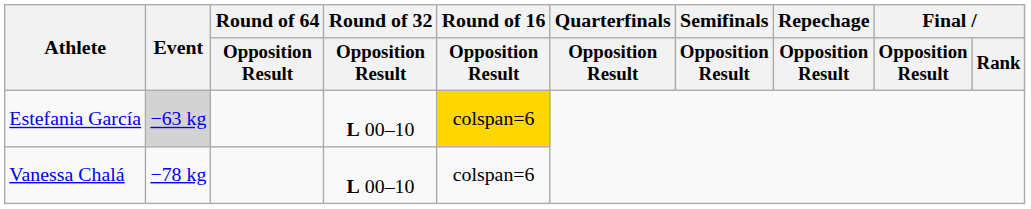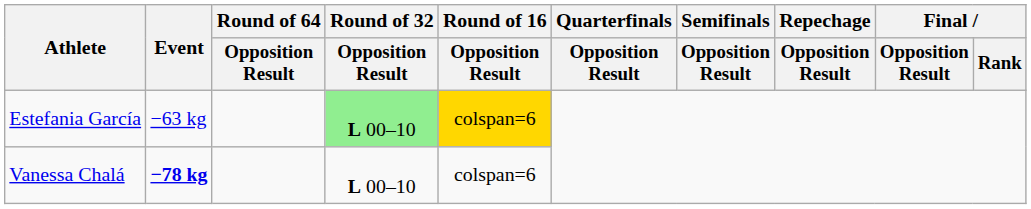(178, 118) lightgrey background -> (178, 118) no background
(381, 130) no background -> (382, 130) lightgreen background
(178, 175) normal -> (179, 175) bold
